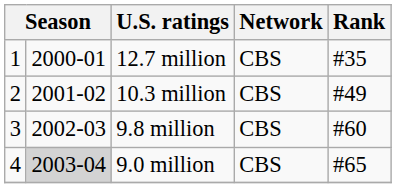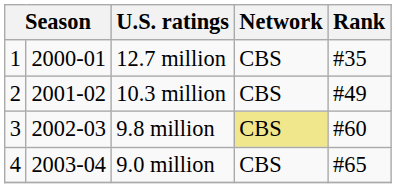(261, 128) no background -> (261, 128) khaki background
(69, 164) lightgrey background -> (69, 164) no background
